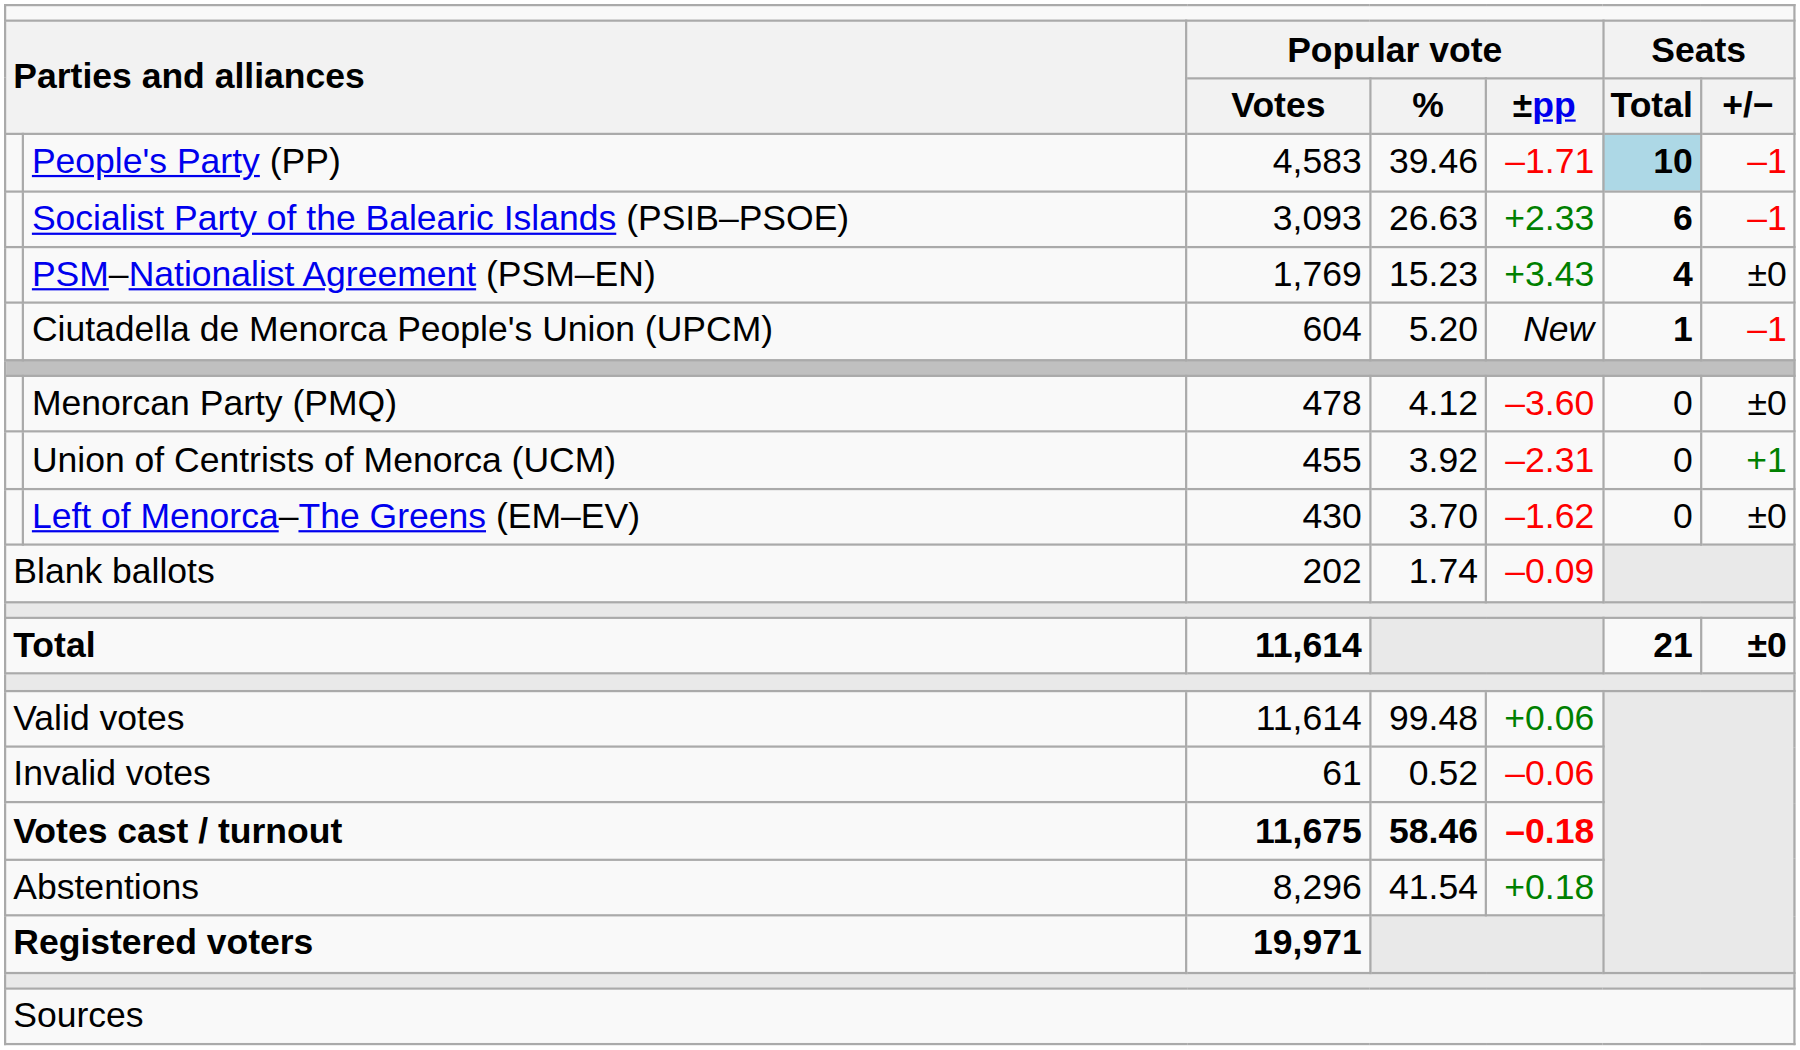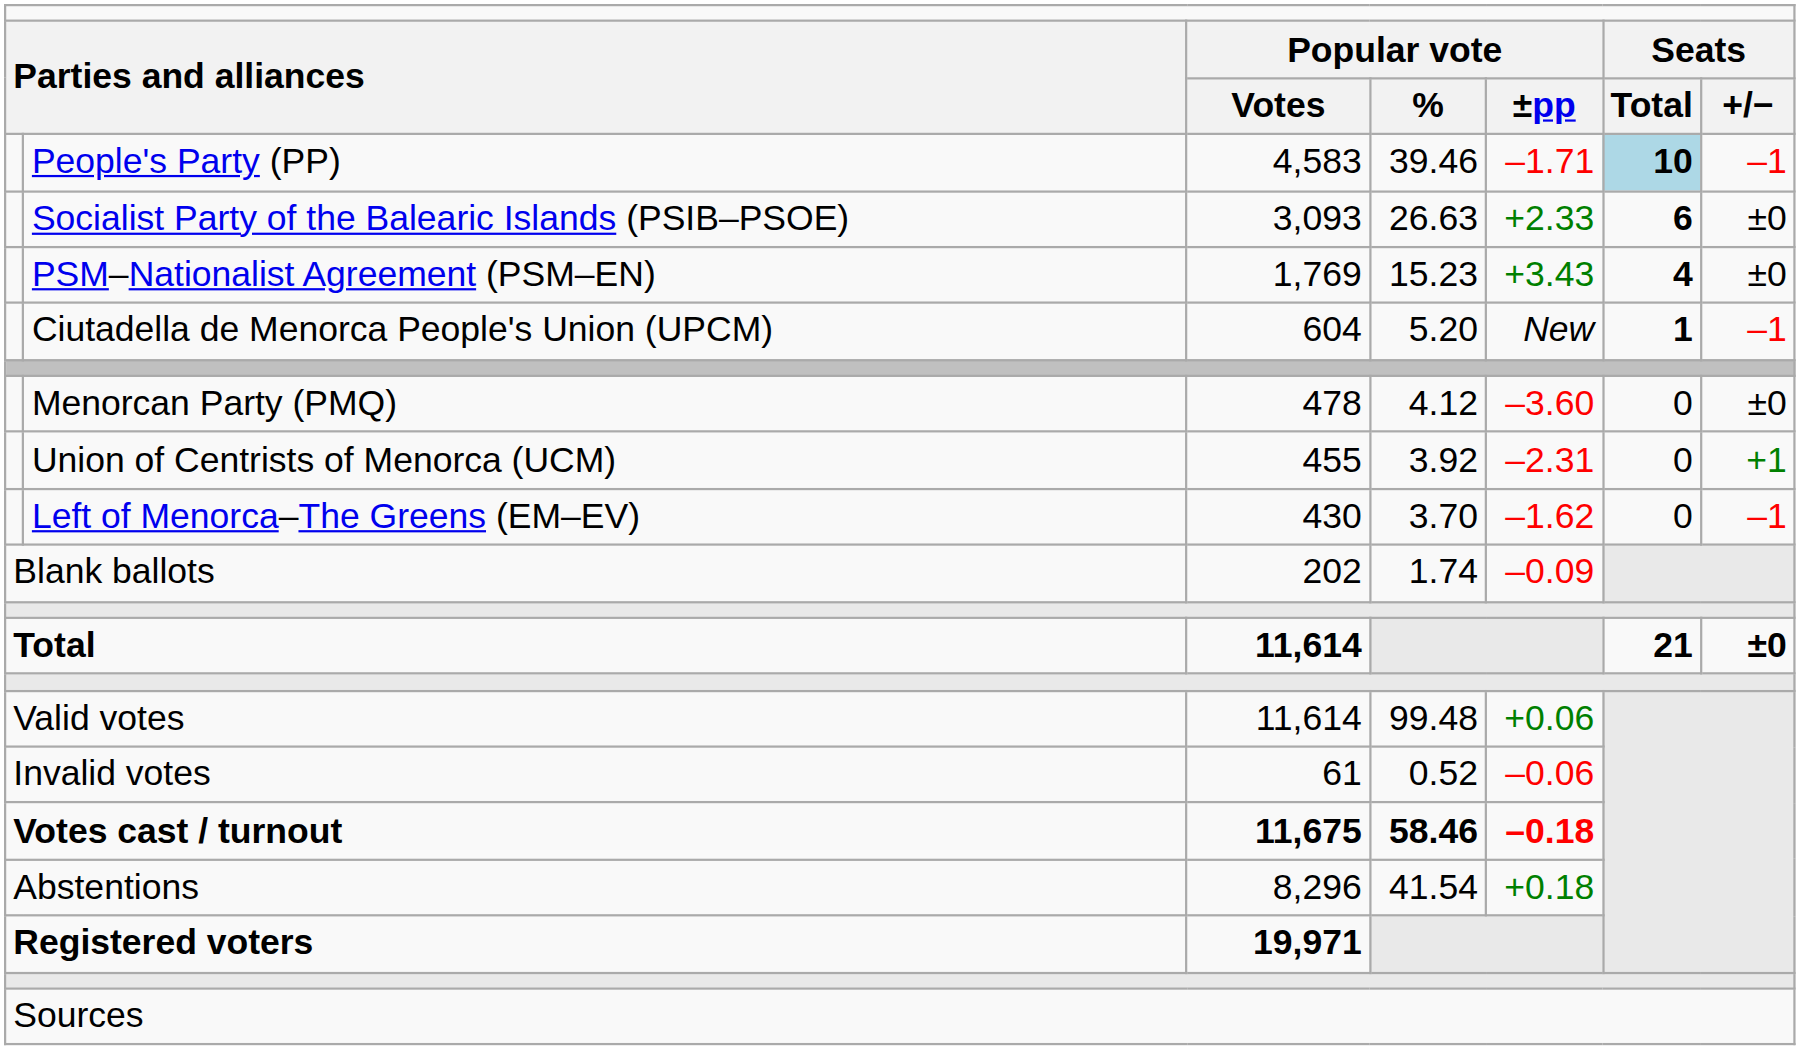(1767, 218) –1 -> (1767, 218) ±0
(1767, 516) ±0 -> (1767, 516) –1
